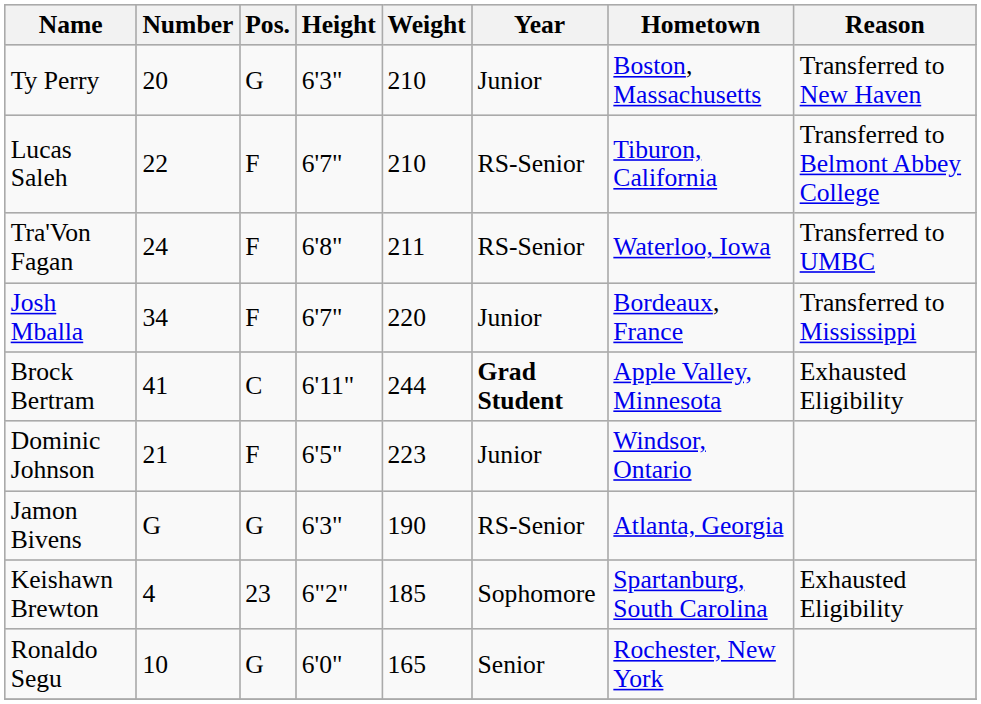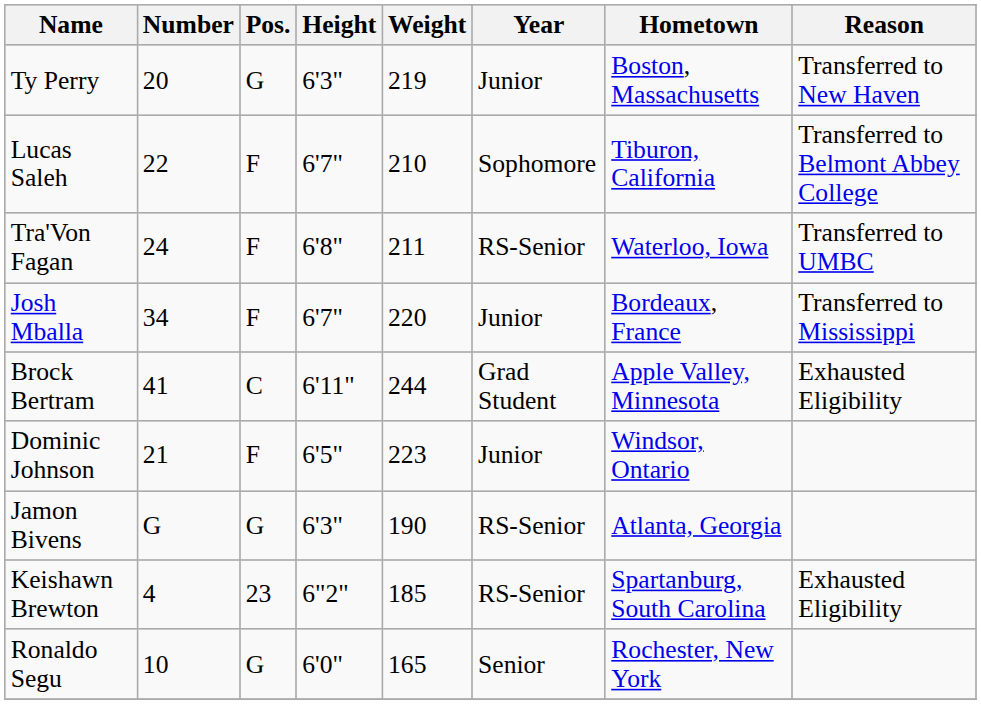(407, 79) 210 -> (407, 79) 219
(531, 163) RS-Senior -> (537, 163) Sophomore
(520, 386) bold -> (517, 386) normal
(537, 594) Sophomore -> (531, 594) RS-Senior
